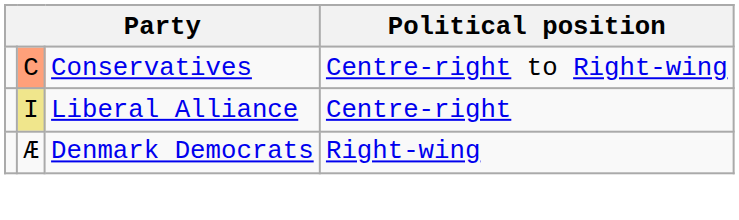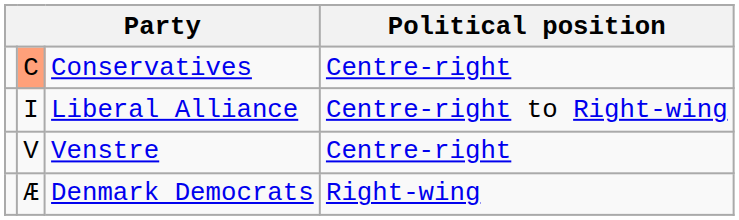(527, 68) Centre-right to Right-wing -> (419, 68) Centre-right
(31, 110) khaki background -> (31, 110) no background
(419, 110) Centre-right -> (527, 110) Centre-right to Right-wing
+ row: (105, 152)
